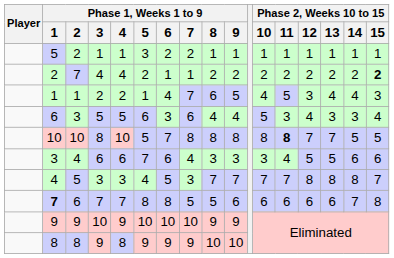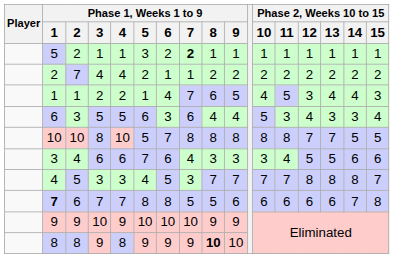(191, 53) normal -> (191, 53) bold
(378, 74) bold -> (378, 74) normal
(287, 138) bold -> (287, 138) normal
(213, 243) normal -> (213, 243) bold
